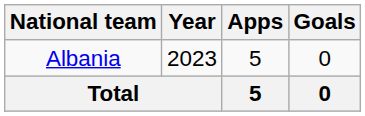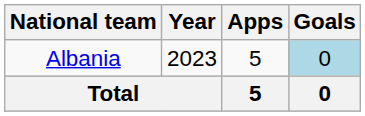(325, 57) no background -> (325, 57) lightblue background
